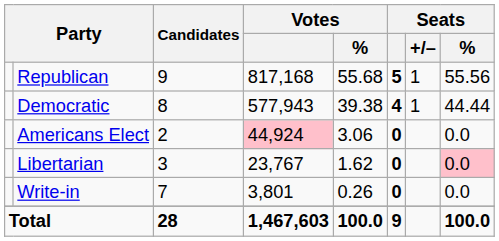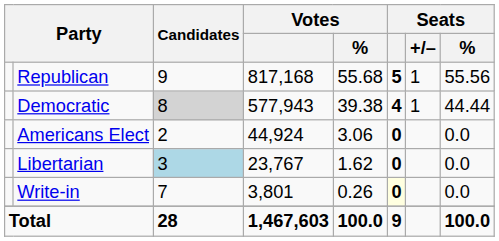(163, 106) no background -> (163, 106) lightgrey background
(276, 135) pink background -> (276, 135) no background
(163, 164) no background -> (163, 164) lightblue background
(457, 164) pink background -> (457, 164) no background
(397, 192) no background -> (397, 192) lightyellow background
